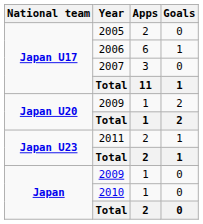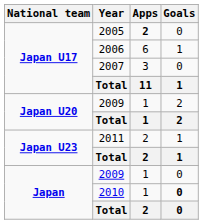(145, 31) normal -> (145, 31) bold
(179, 192) normal -> (179, 192) bold
